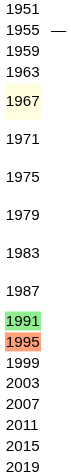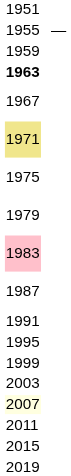(23, 72) normal -> (23, 72) bold
(23, 101) lightyellow background -> (23, 101) no background
(23, 139) no background -> (23, 139) khaki background
(23, 253) no background -> (23, 253) pink background
(23, 321) lightgreen background -> (23, 321) no background
(23, 341) lightsalmon background -> (23, 341) no background
(23, 404) no background -> (23, 404) lightyellow background
